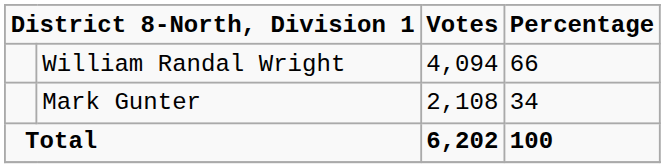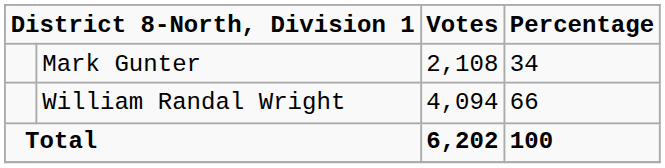rows swapped: (194, 64) <-> (122, 103)
